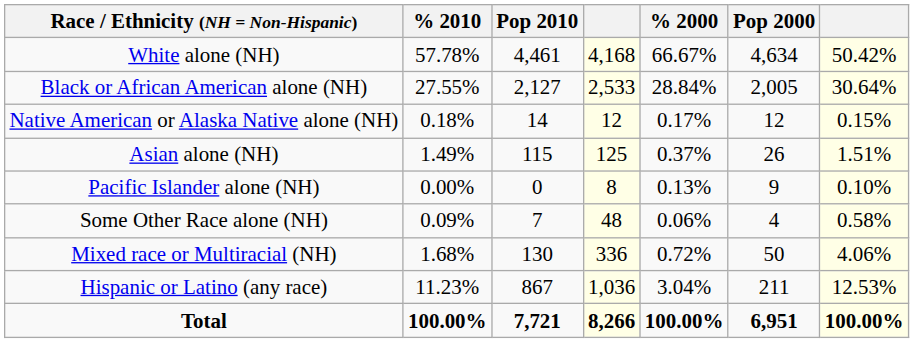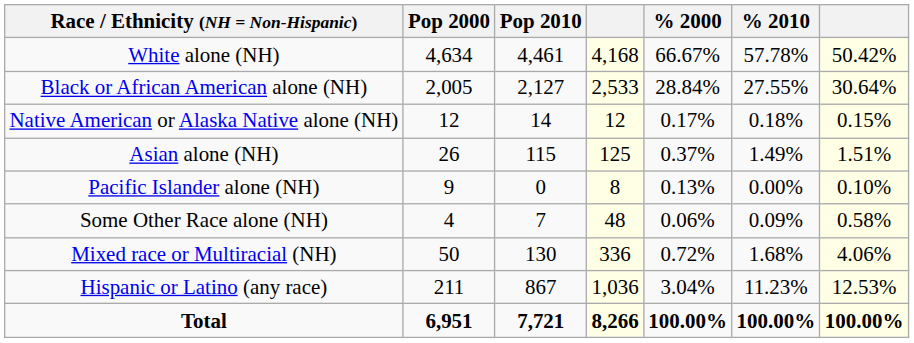columns swapped: (774, 21) <-> (447, 21)
